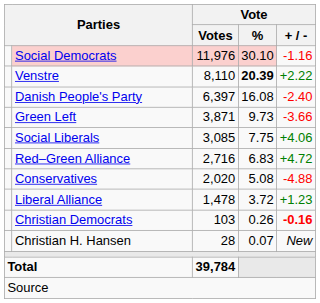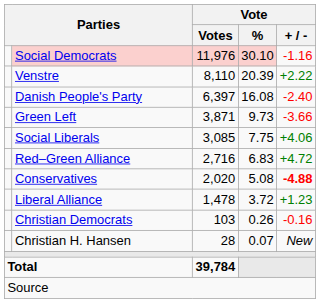(257, 76) bold -> (257, 76) normal
(298, 179) normal -> (298, 179) bold
(298, 220) bold -> (298, 220) normal
